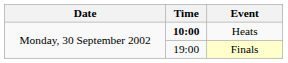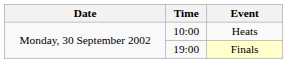(186, 31) bold -> (186, 31) normal
